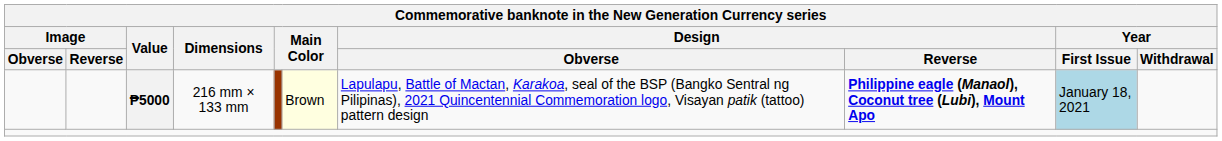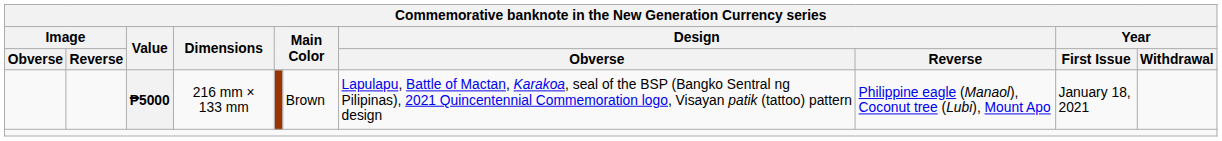(305, 100) lightyellow background -> (305, 100) no background
(936, 100) bold -> (955, 100) normal
(1095, 100) lightblue background -> (1095, 100) no background
